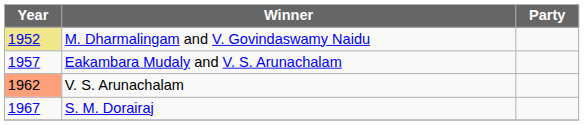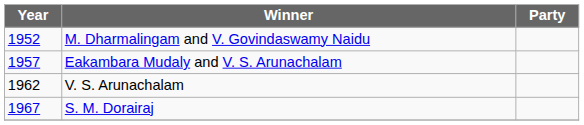(24, 39) khaki background -> (24, 39) no background
(24, 85) lightsalmon background -> (24, 85) no background
